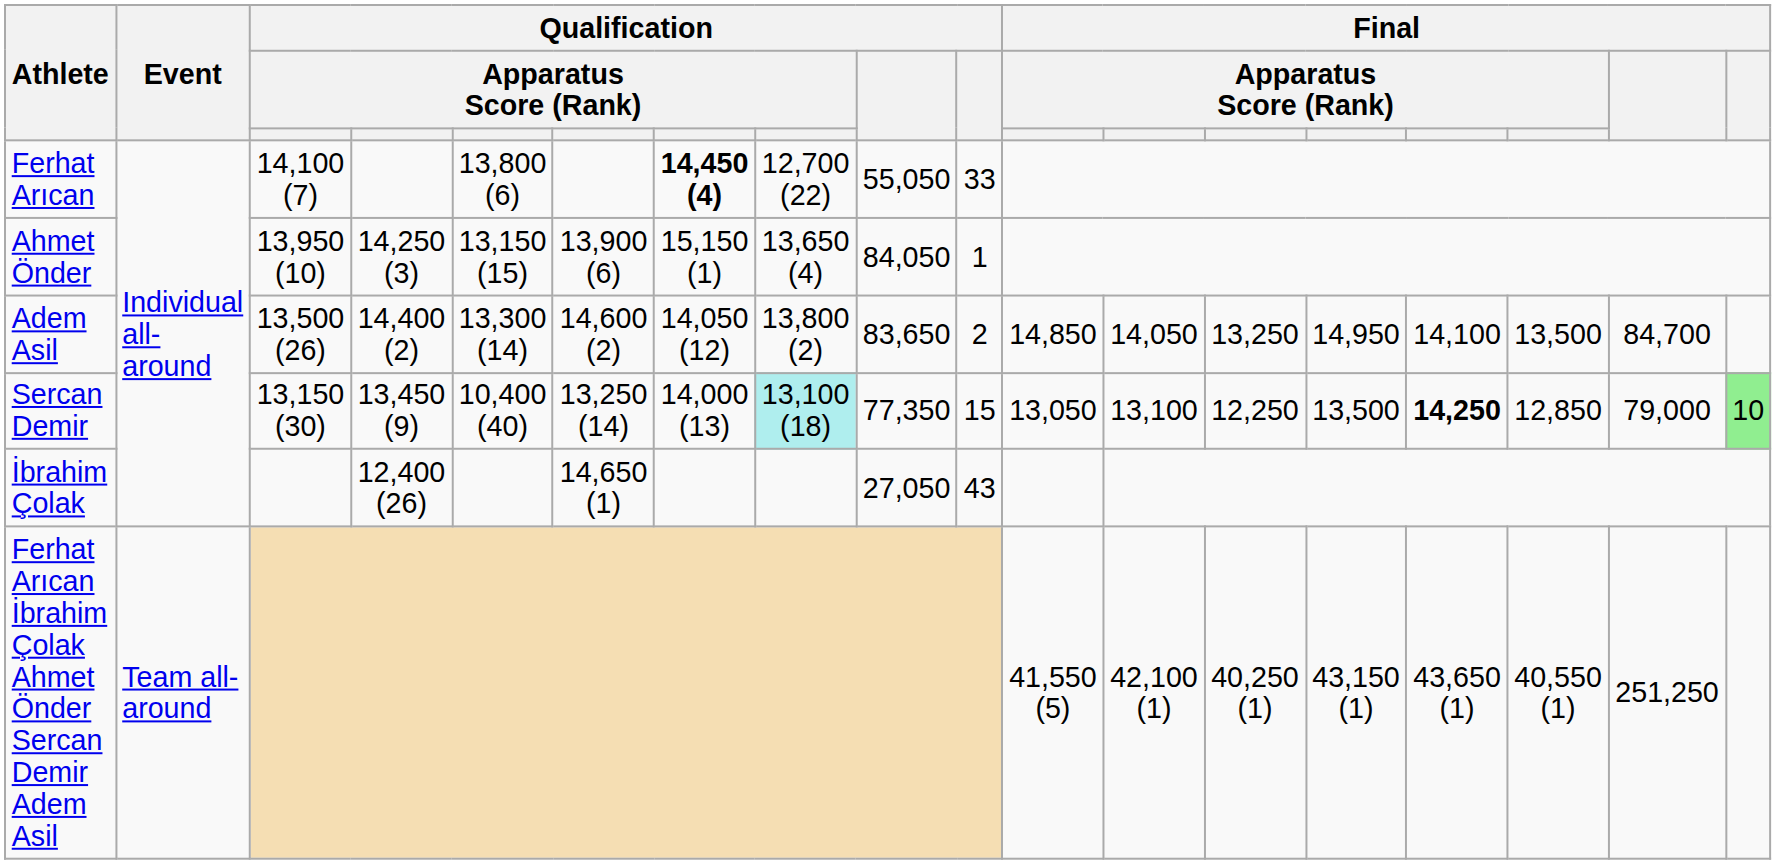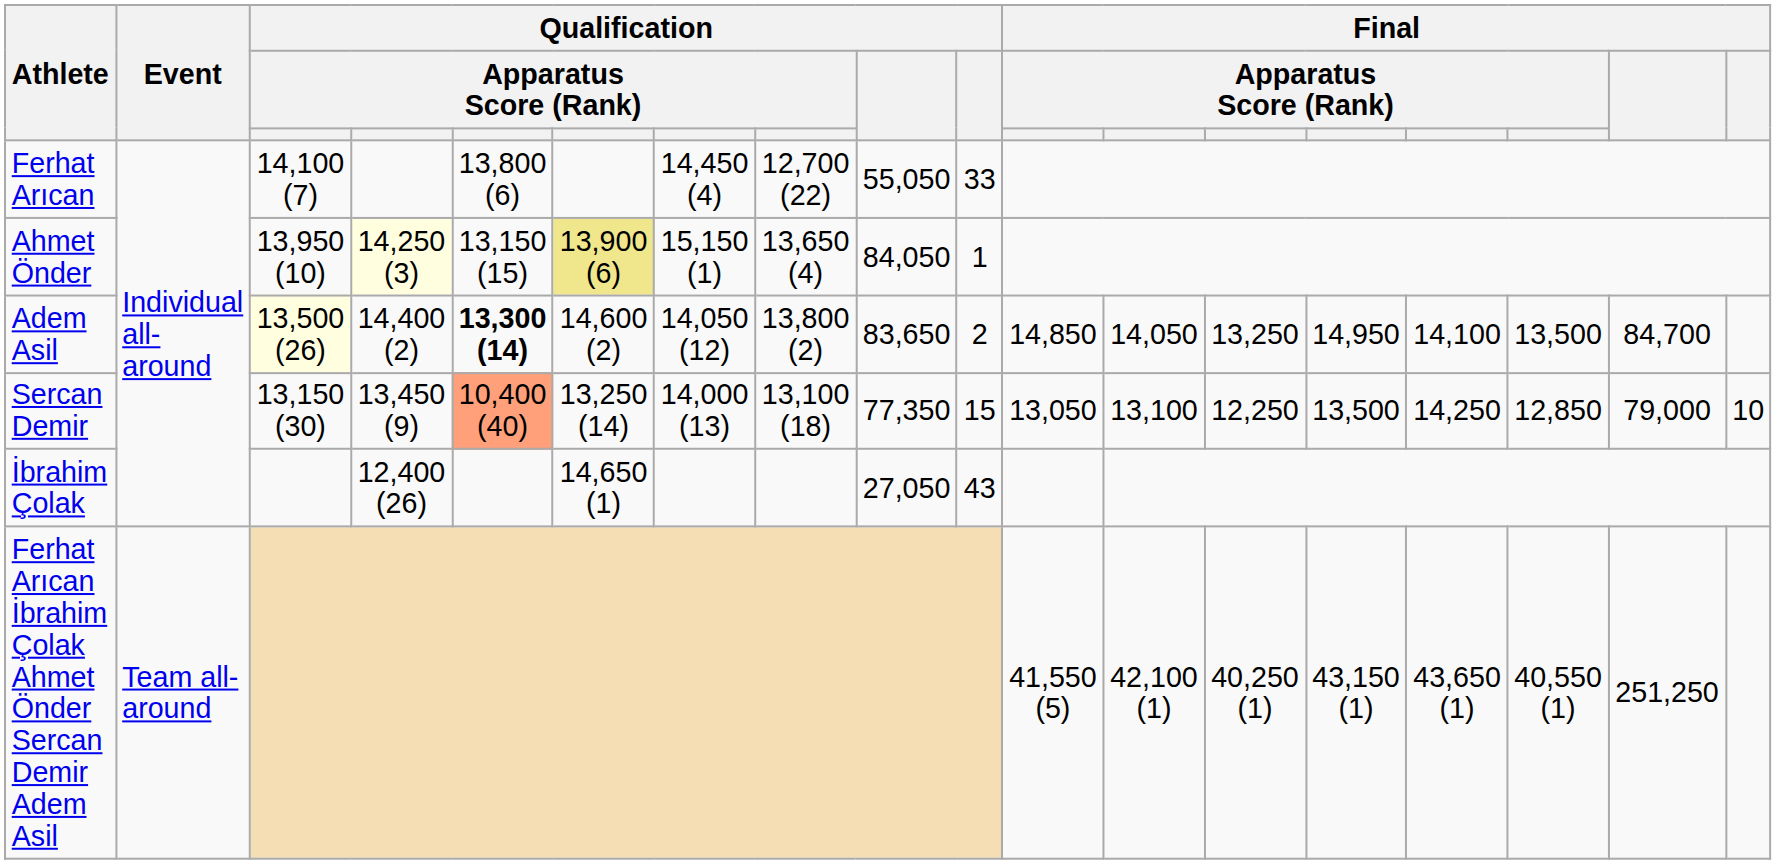(705, 180) bold -> (705, 180) normal
(401, 257) no background -> (401, 257) lightyellow background
(604, 257) no background -> (604, 257) khaki background
(300, 334) no background -> (300, 334) lightyellow background
(503, 334) normal -> (503, 334) bold
(503, 411) no background -> (503, 411) lightsalmon background
(806, 411) paleturquoise background -> (806, 411) no background
(1457, 411) bold -> (1457, 411) normal
(1748, 411) lightgreen background -> (1748, 411) no background
